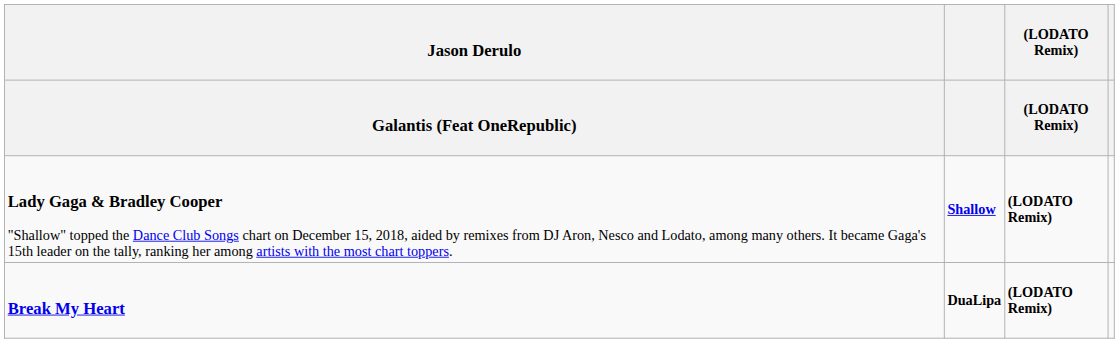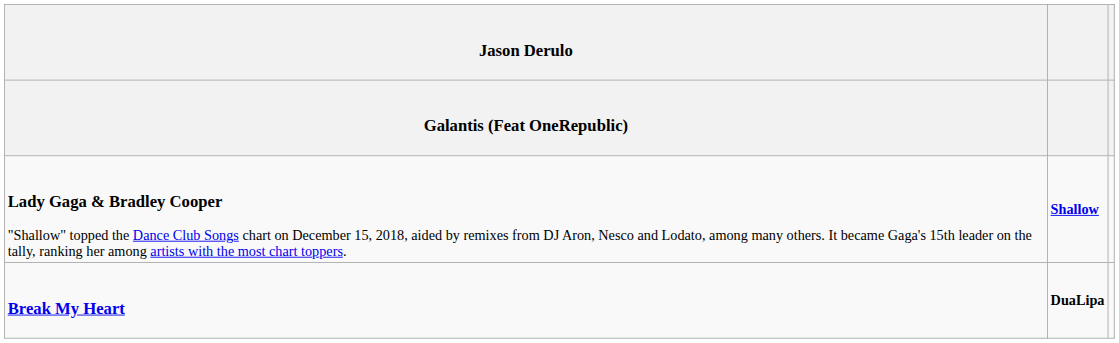- column: (1056, 117)
